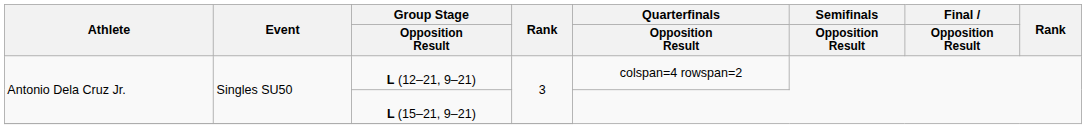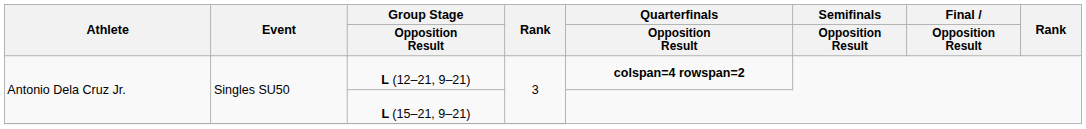(681, 73) normal -> (679, 73) bold
